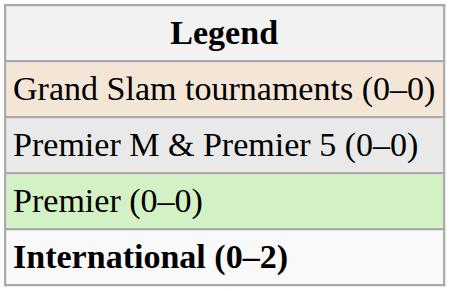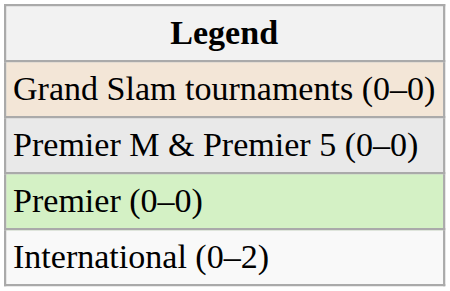(151, 257) bold -> (141, 257) normal
